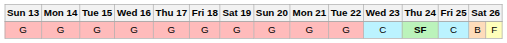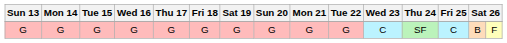(420, 30) bold -> (420, 30) normal
